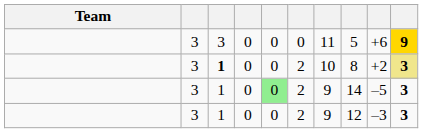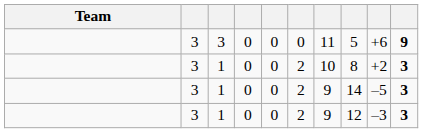(404, 41) gold background -> (404, 41) no background
(221, 66) bold -> (221, 66) normal
(404, 66) khaki background -> (404, 66) no background
(274, 90) lightgreen background -> (274, 90) no background
